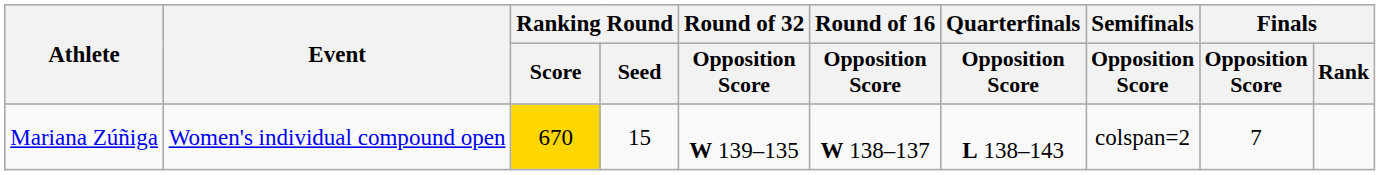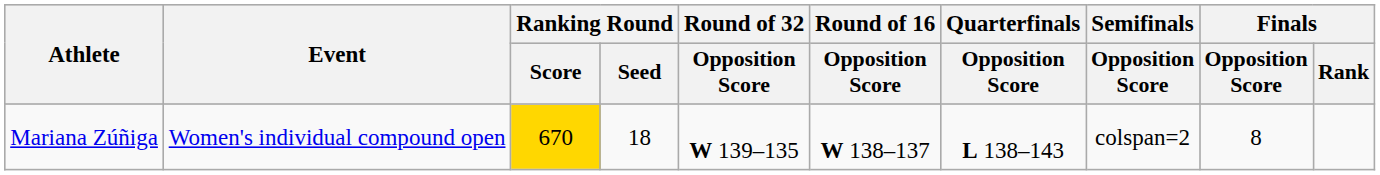(639, 137) 15 -> (639, 137) 18
(1256, 137) 7 -> (1256, 137) 8
